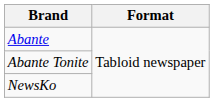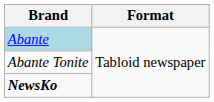(28, 39) no background -> (28, 39) lightblue background
(32, 85) normal -> (32, 85) bold
